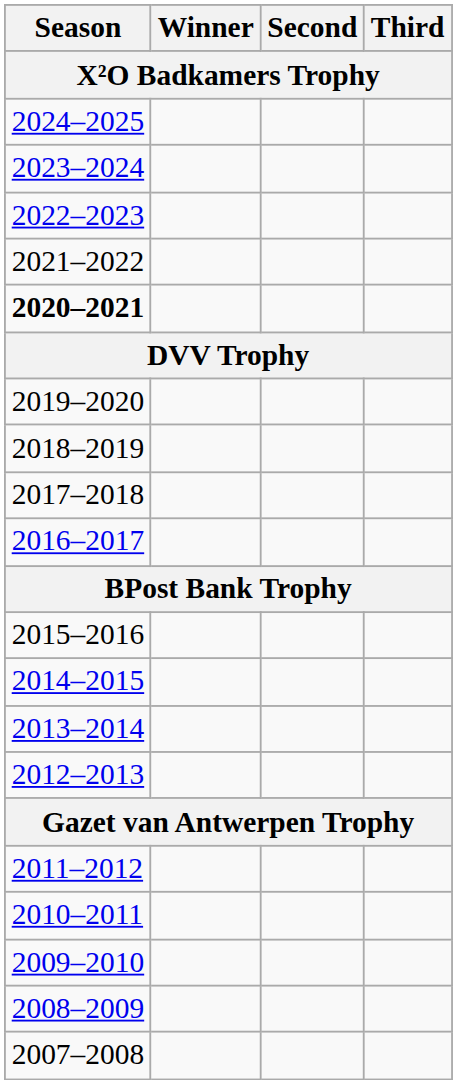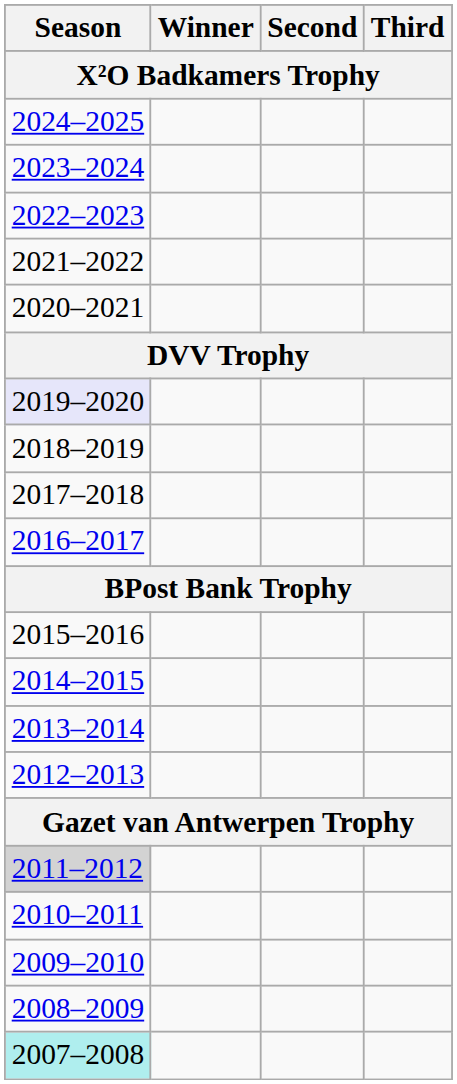(78, 307) bold -> (78, 307) normal
(78, 401) no background -> (78, 401) lavender background
(77, 868) no background -> (77, 868) lightgrey background
(78, 1055) no background -> (78, 1055) paleturquoise background
